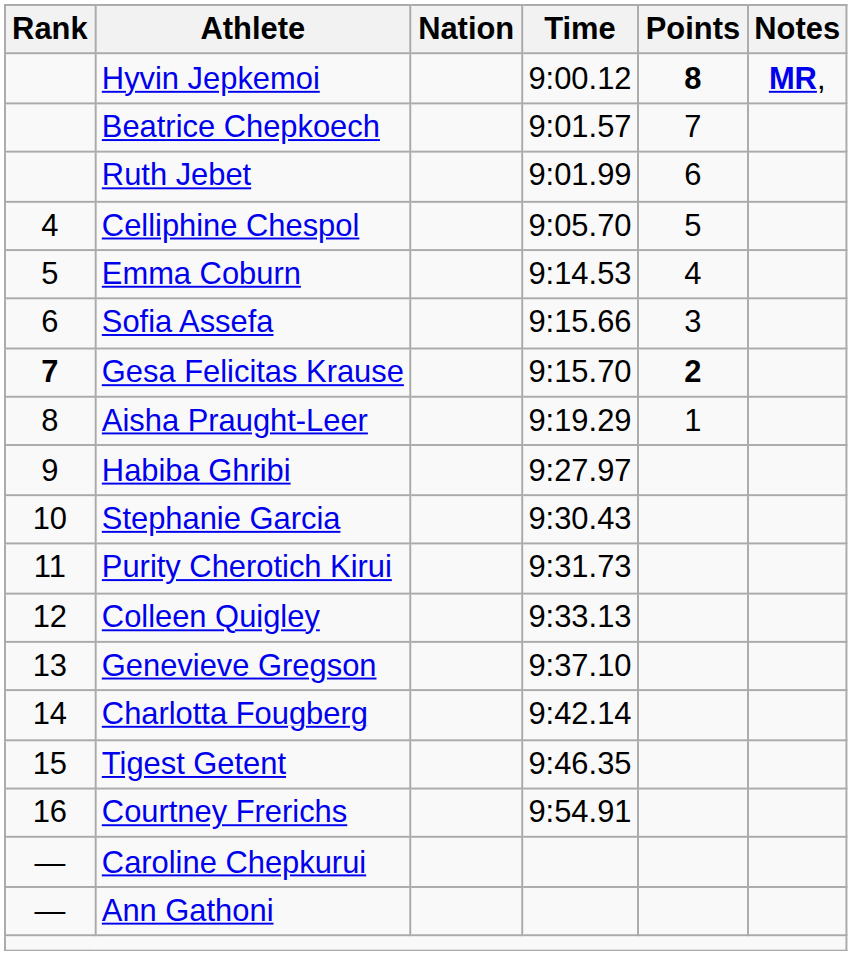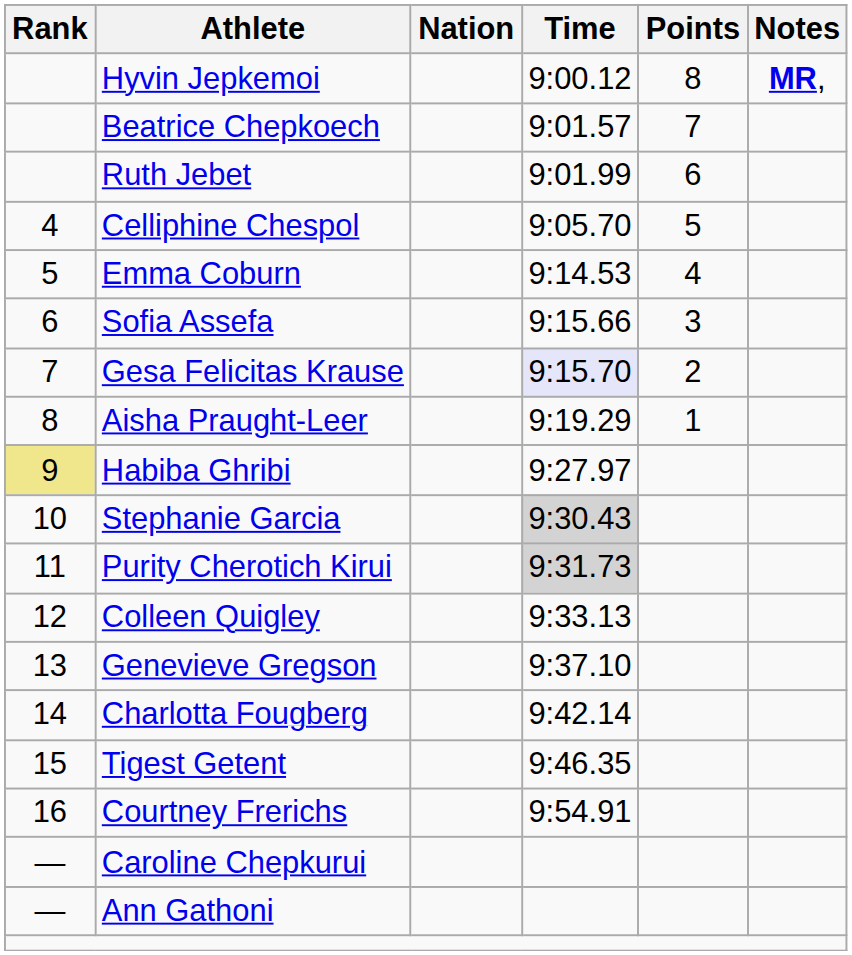(693, 77) bold -> (693, 77) normal
(50, 371) bold -> (50, 371) normal
(580, 371) no background -> (580, 371) lavender background
(693, 371) bold -> (693, 371) normal
(50, 469) no background -> (50, 469) khaki background
(580, 518) no background -> (580, 518) lightgrey background
(580, 567) no background -> (580, 567) lightgrey background
